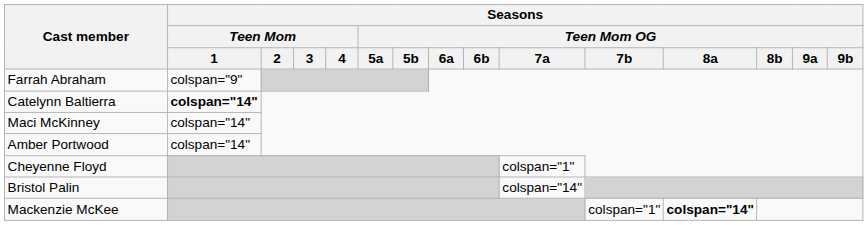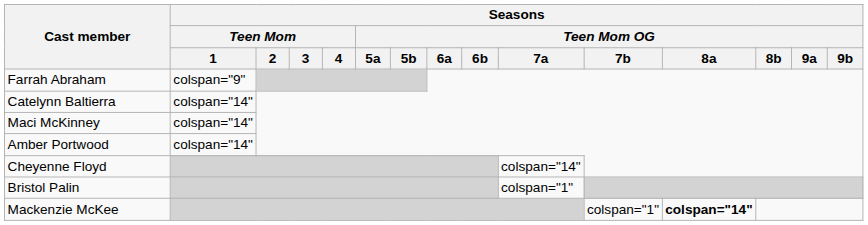(214, 101) bold -> (213, 101) normal
(538, 166) colspan="1" -> (541, 166) colspan="14"
(542, 187) colspan="14" -> (537, 187) colspan="1"
